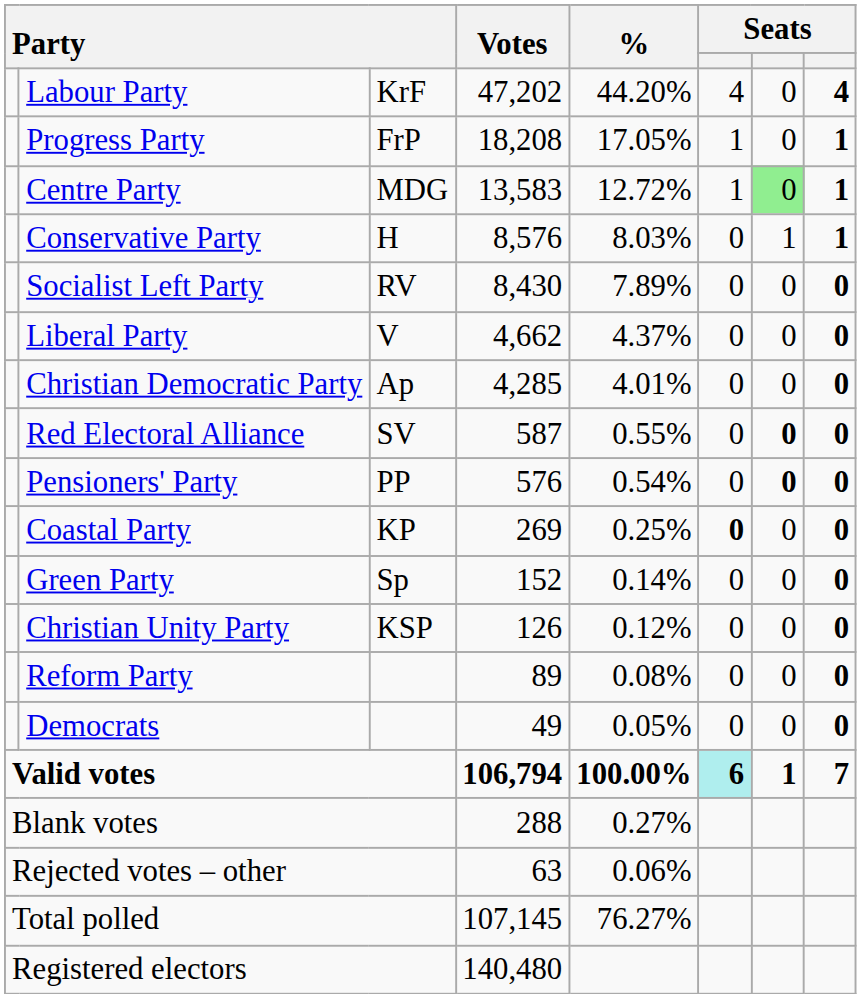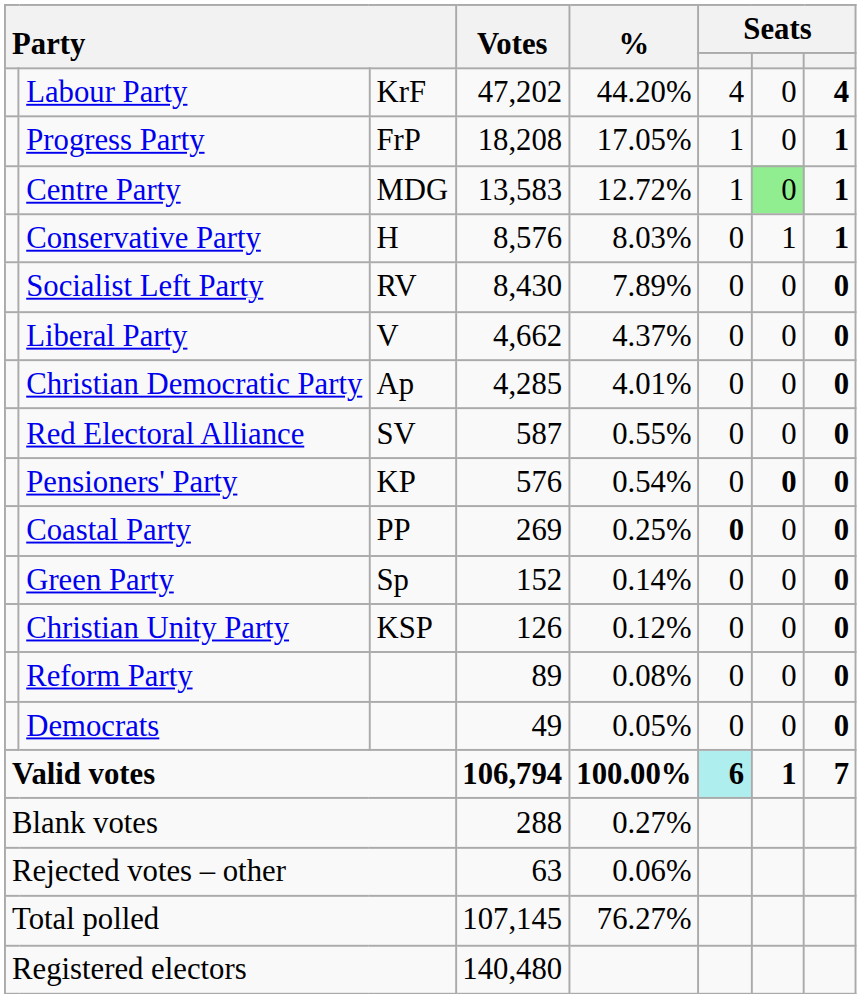(789, 432) bold -> (789, 432) normal
(394, 481) PP -> (396, 481) KP
(396, 530) KP -> (394, 530) PP
